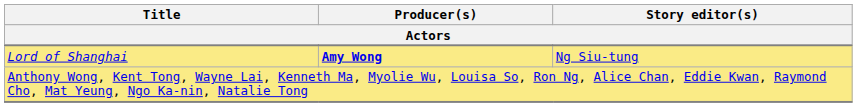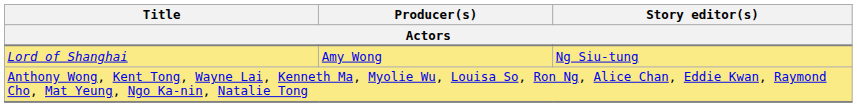(352, 56) bold -> (352, 56) normal
